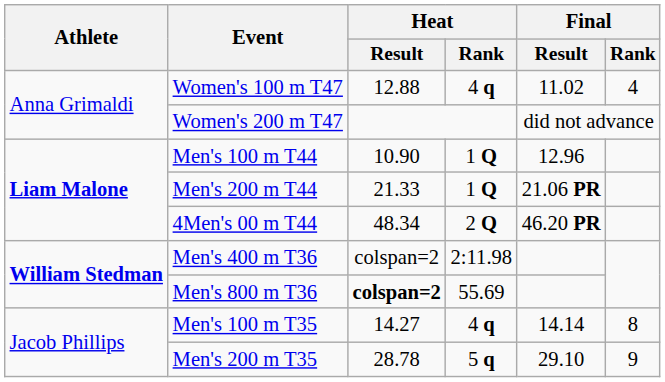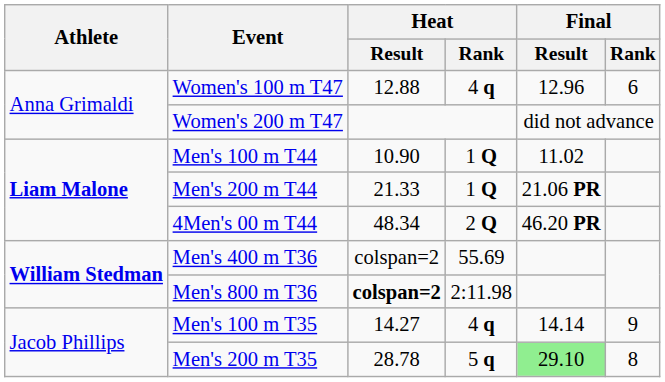(561, 87) 11.02 -> (561, 87) 12.96
(633, 87) 4 -> (633, 87) 6
(561, 155) 12.96 -> (561, 155) 11.02
(481, 257) 2:11.98 -> (481, 257) 55.69
(481, 291) 55.69 -> (481, 291) 2:11.98
(633, 325) 8 -> (633, 325) 9
(561, 359) no background -> (561, 359) lightgreen background
(633, 359) 9 -> (633, 359) 8
